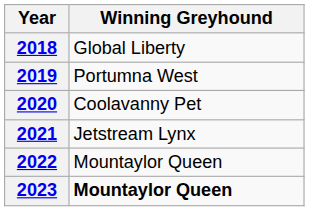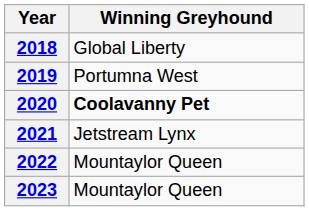(137, 104) normal -> (141, 104) bold
(153, 190) bold -> (148, 190) normal
